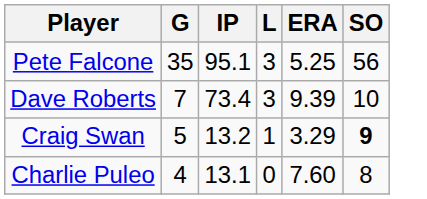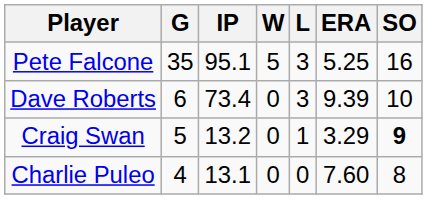+ column: (273, 23)
(366, 61) 56 -> (399, 61) 16
(180, 99) 7 -> (180, 99) 6
